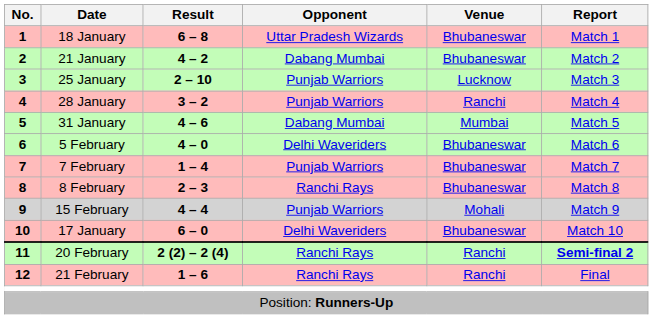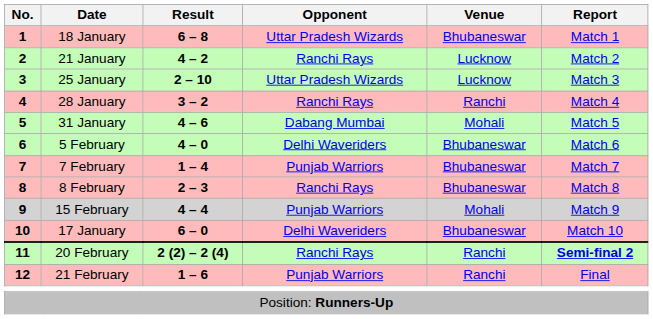(335, 58) Dabang Mumbai -> (335, 58) Ranchi Rays
(484, 58) Bhubaneswar -> (484, 58) Lucknow
(335, 79) Punjab Warriors -> (335, 79) Uttar Pradesh Wizards
(335, 101) Punjab Warriors -> (335, 101) Ranchi Rays
(484, 123) Mumbai -> (484, 123) Mohali
(335, 274) Ranchi Rays -> (335, 274) Punjab Warriors
